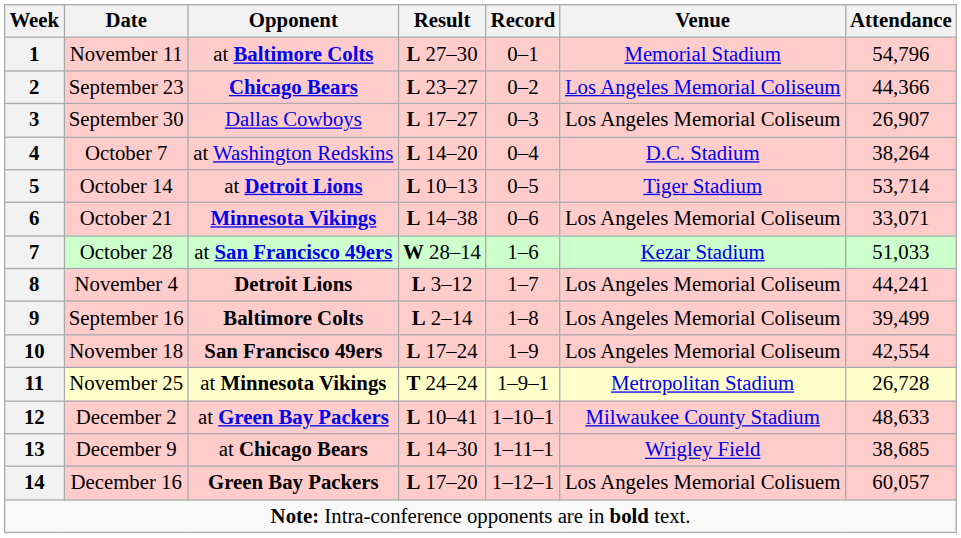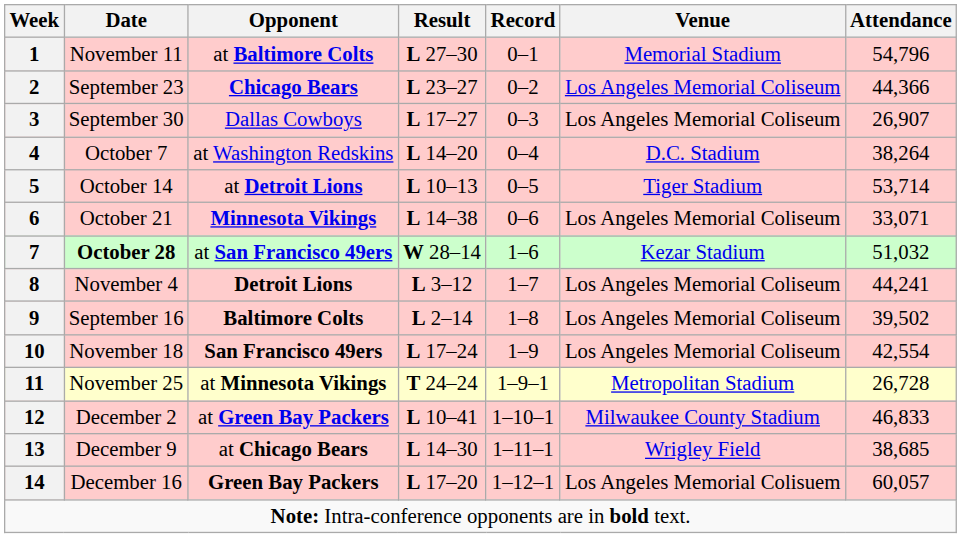(126, 251) normal -> (126, 251) bold
(901, 251) 51,033 -> (901, 251) 51,032
(901, 317) 39,499 -> (901, 317) 39,502
(901, 416) 48,633 -> (901, 416) 46,833
